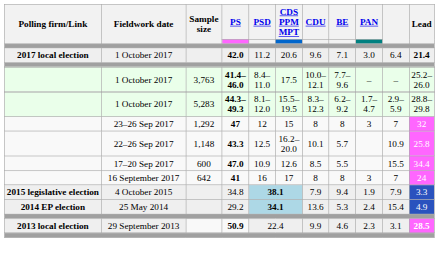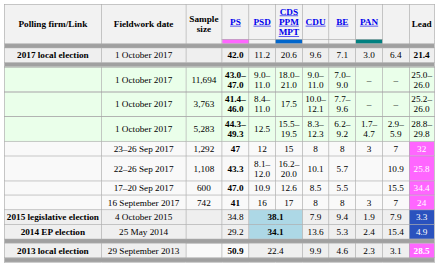+ row: (144, 80)
(262, 104) 8.1– 12.0 -> (262, 129) 12.5
(204, 144) 1,148 -> (204, 169) 1,108
(262, 144) 12.5 -> (262, 169) 8.1– 12.0
(204, 178) 642 -> (204, 203) 742
